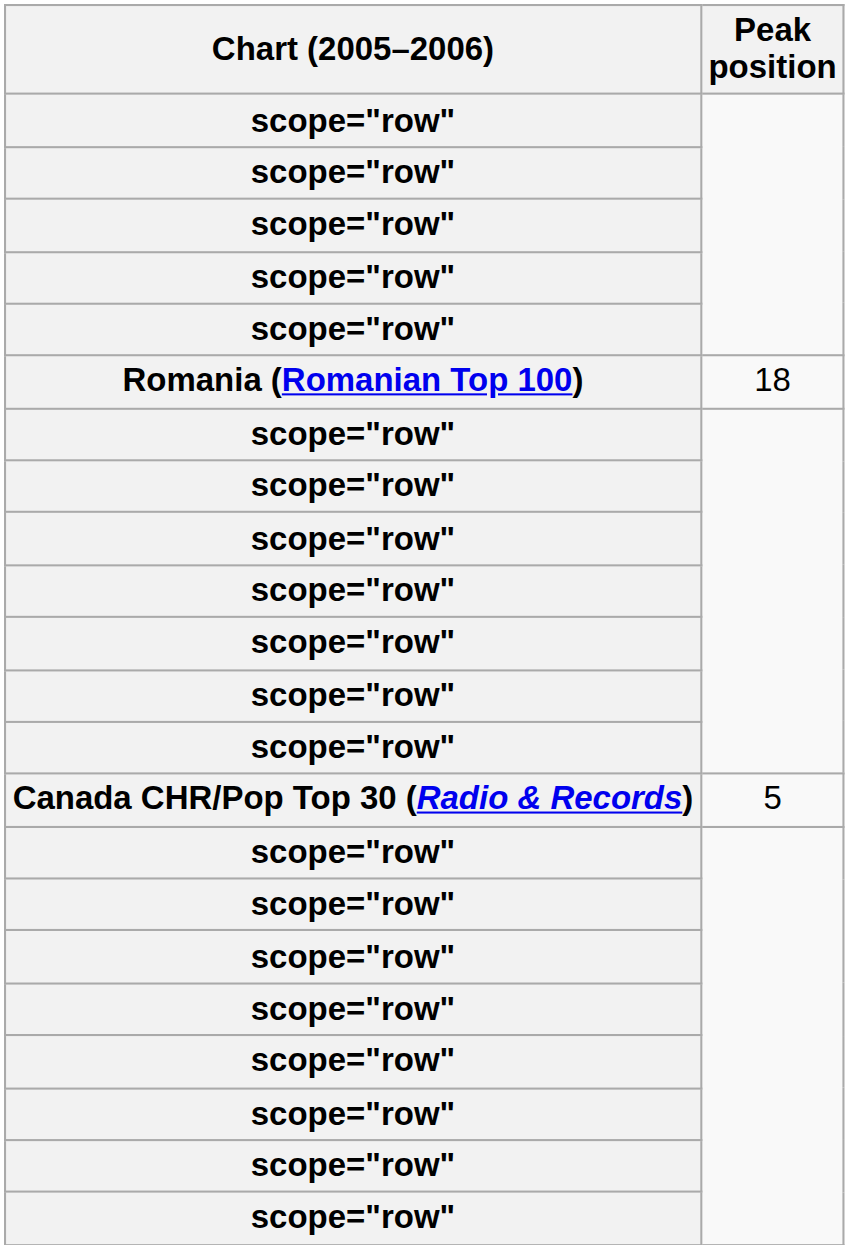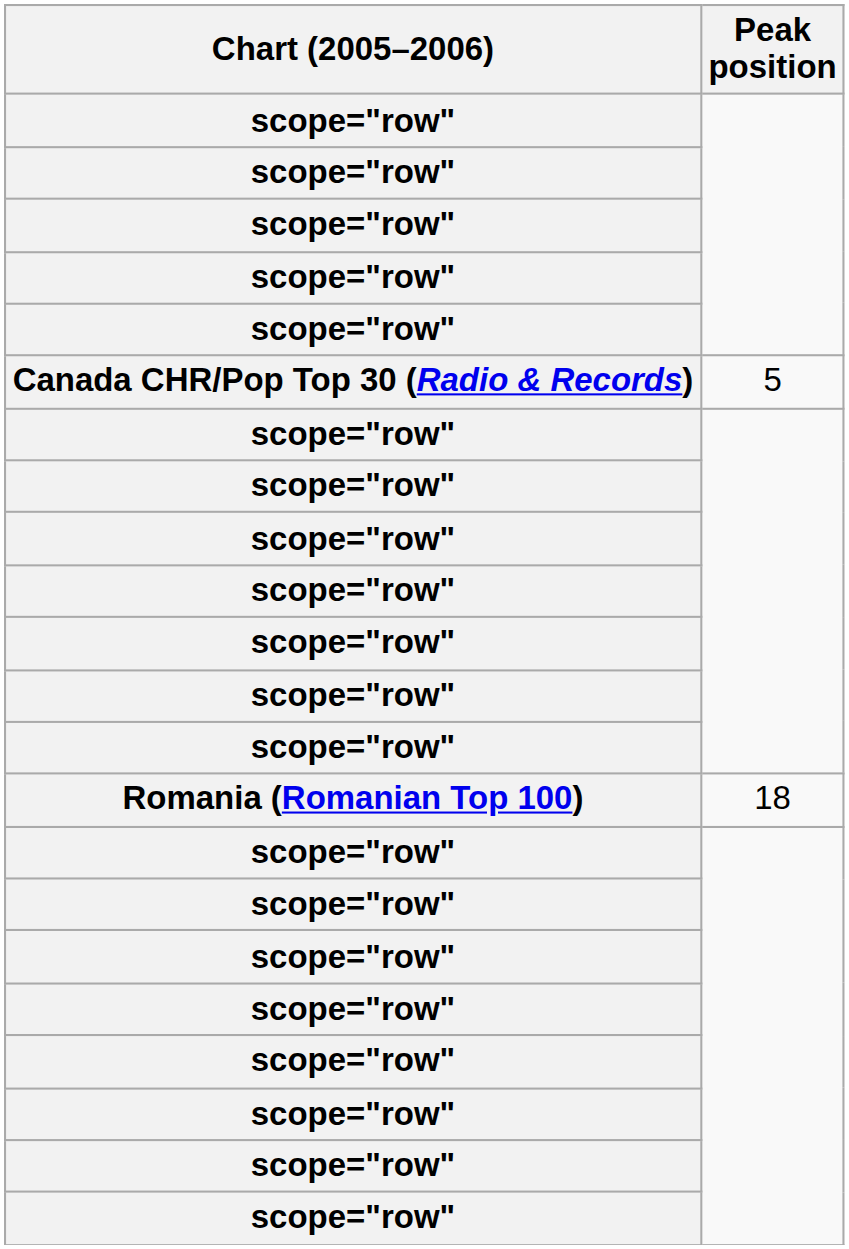rows swapped: (353, 799) <-> (353, 381)
